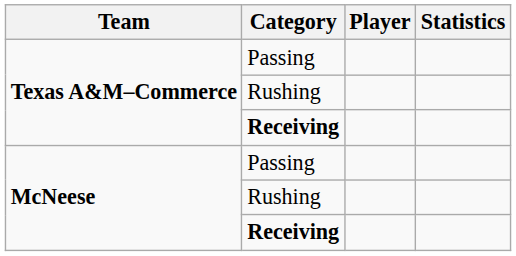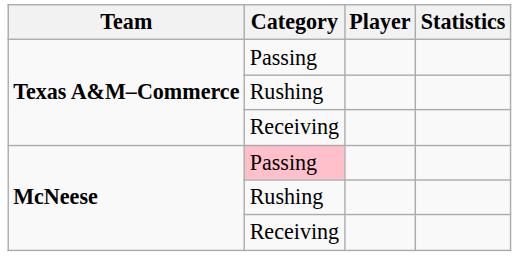(293, 127) bold -> (294, 127) normal
(281, 162) no background -> (283, 162) pink background
(293, 232) bold -> (294, 232) normal
